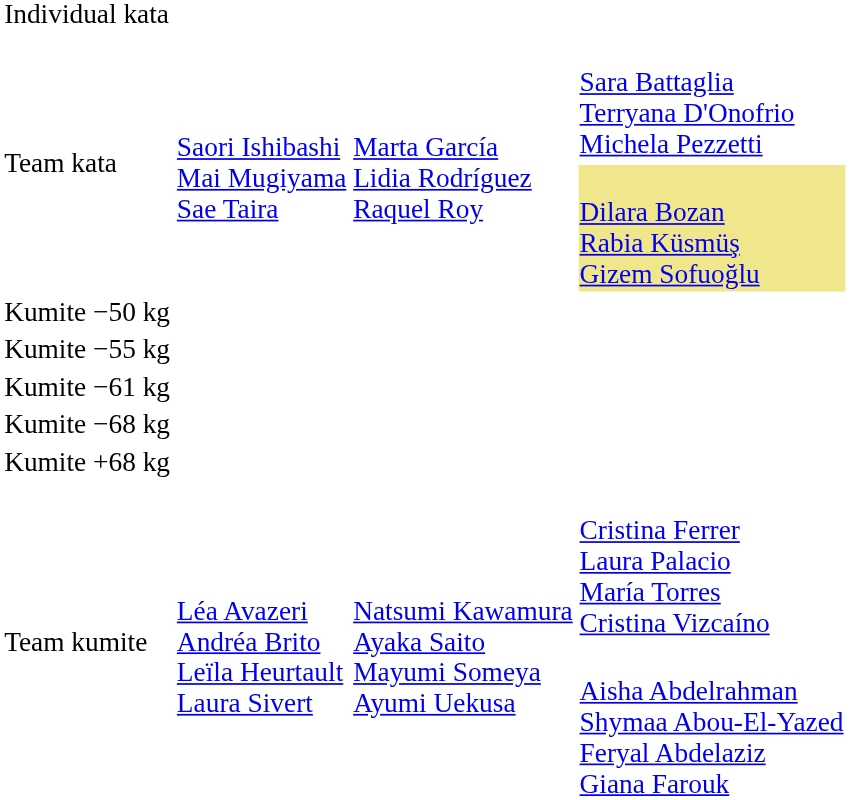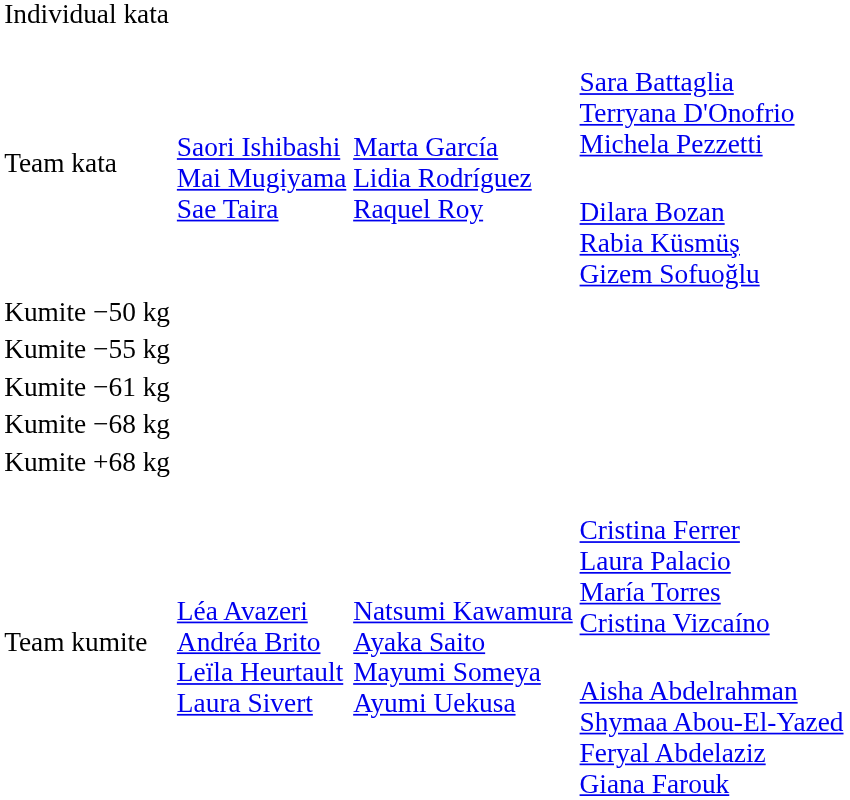(670, 243) khaki background -> (670, 243) no background
